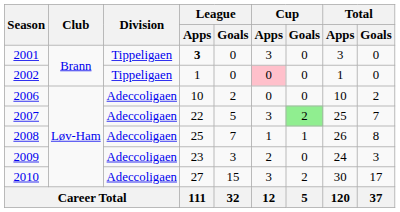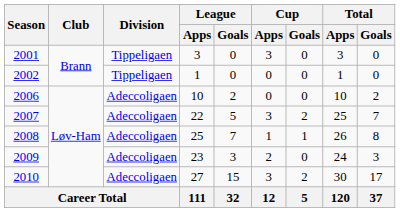(197, 55) bold -> (197, 55) normal
(269, 75) pink background -> (269, 75) no background
(304, 116) lightgreen background -> (304, 116) no background
